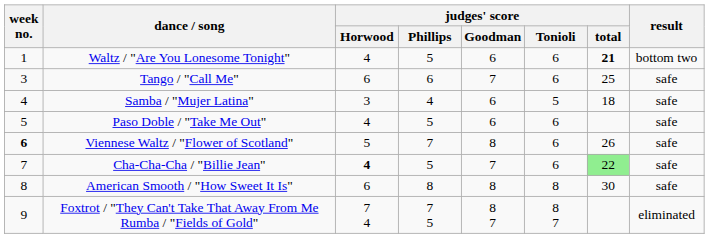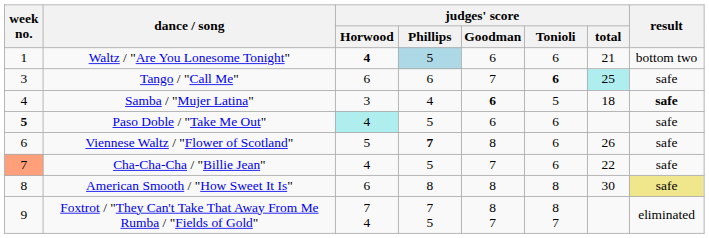(367, 58) normal -> (367, 58) bold
(430, 58) no background -> (430, 58) lightblue background
(608, 58) bold -> (608, 58) normal
(556, 79) normal -> (556, 79) bold
(608, 79) no background -> (608, 79) paleturquoise background
(493, 100) normal -> (493, 100) bold
(667, 100) normal -> (667, 100) bold
(24, 122) normal -> (24, 122) bold
(367, 122) no background -> (367, 122) paleturquoise background
(24, 143) bold -> (24, 143) normal
(430, 143) normal -> (430, 143) bold
(24, 164) no background -> (24, 164) lightsalmon background
(367, 164) bold -> (367, 164) normal
(608, 164) lightgreen background -> (608, 164) no background
(667, 186) no background -> (667, 186) khaki background
